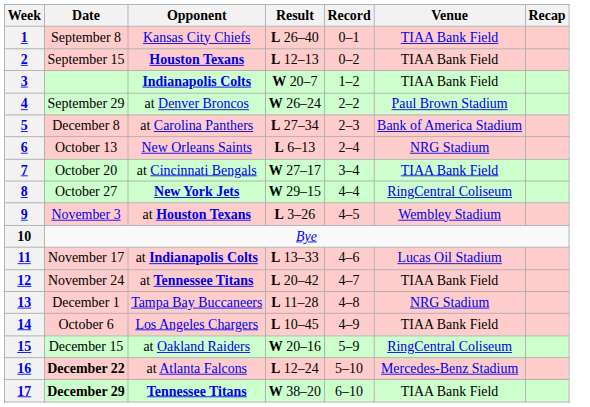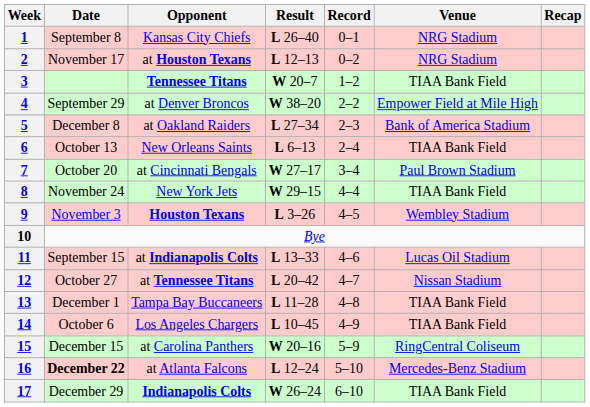(450, 37) TIAA Bank Field -> (458, 37) NRG Stadium
(86, 59) September 15 -> (86, 59) November 17
(197, 59) Houston Texans -> (197, 59) at Houston Texans
(450, 59) TIAA Bank Field -> (458, 59) NRG Stadium
(197, 81) Indianapolis Colts -> (197, 81) Tennessee Titans
(295, 103) W 26–24 -> (295, 103) W 38–20
(450, 103) Paul Brown Stadium -> (458, 103) Empower Field at Mile High
(197, 125) at Carolina Panthers -> (197, 125) at Oakland Raiders
(450, 147) NRG Stadium -> (458, 147) TIAA Bank Field
(450, 170) TIAA Bank Field -> (458, 170) Paul Brown Stadium
(86, 192) October 27 -> (86, 192) November 24
(197, 192) bold -> (197, 192) normal
(450, 192) RingCentral Coliseum -> (458, 192) TIAA Bank Field
(197, 214) at Houston Texans -> (197, 214) Houston Texans
(86, 258) November 17 -> (86, 258) September 15
(86, 280) November 24 -> (86, 280) October 27
(450, 280) TIAA Bank Field -> (458, 280) Nissan Stadium
(450, 302) NRG Stadium -> (458, 302) TIAA Bank Field
(197, 346) at Oakland Raiders -> (197, 346) at Carolina Panthers
(86, 390) bold -> (86, 390) normal
(197, 390) Tennessee Titans -> (197, 390) Indianapolis Colts
(295, 390) W 38–20 -> (295, 390) W 26–24
